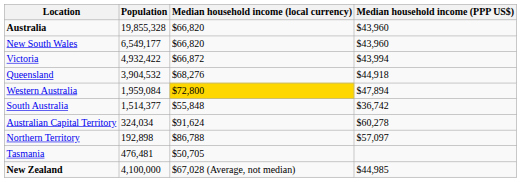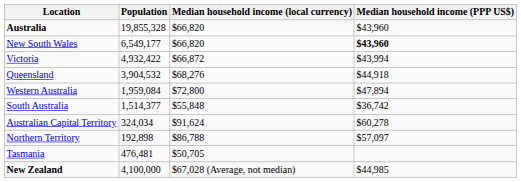(373, 43) normal -> (373, 43) bold
(188, 91) gold background -> (188, 91) no background
